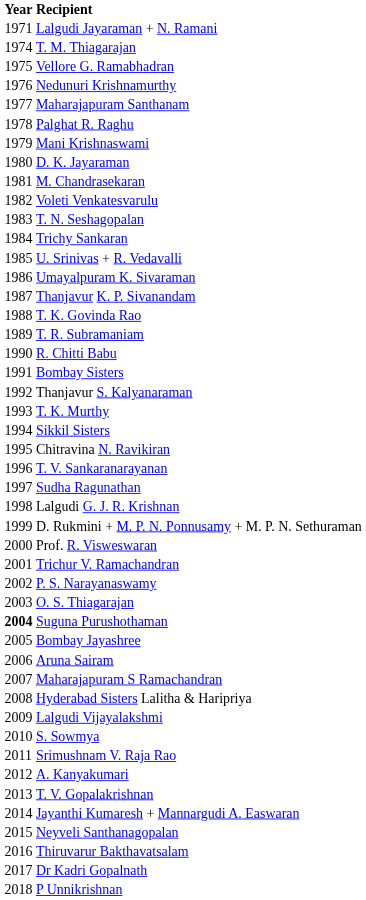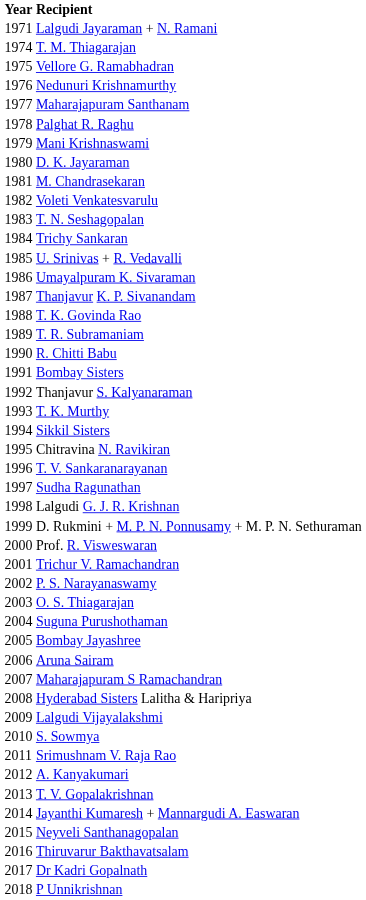(19, 621) bold -> (19, 621) normal
